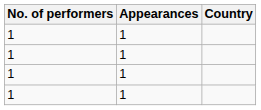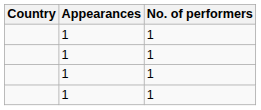columns swapped: (229, 14) <-> (60, 14)
